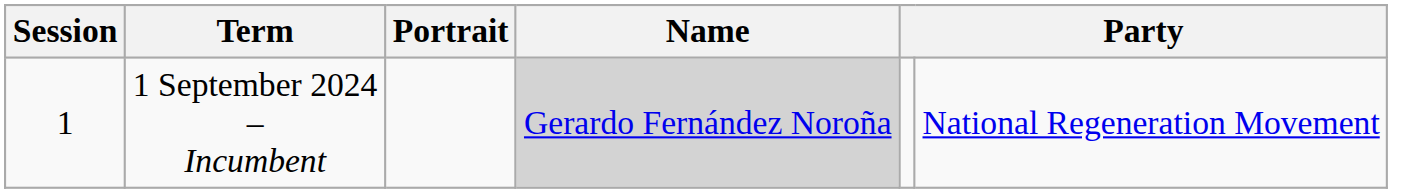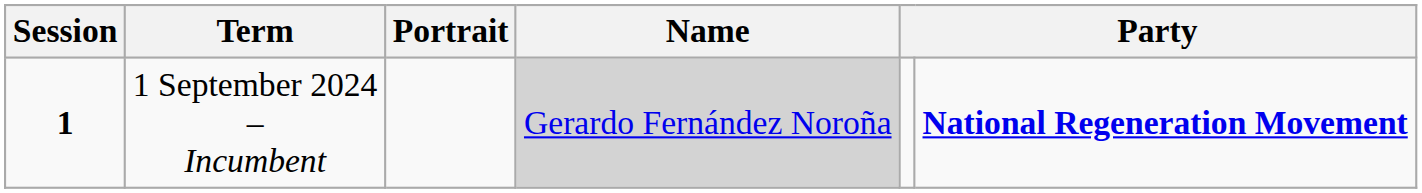(65, 122) normal -> (65, 122) bold
(1151, 122) normal -> (1165, 122) bold
